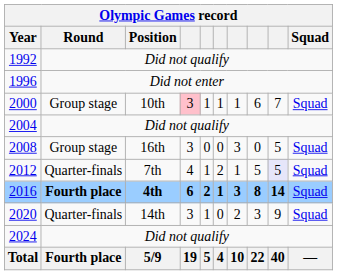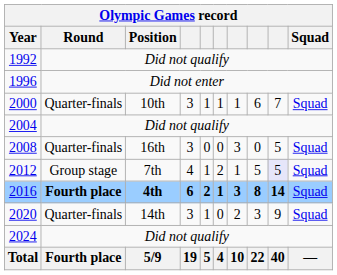(83, 103) Group stage -> (83, 103) Quarter-finals
(190, 103) pink background -> (190, 103) no background
(83, 147) Group stage -> (83, 147) Quarter-finals
(83, 170) Quarter-finals -> (83, 170) Group stage
